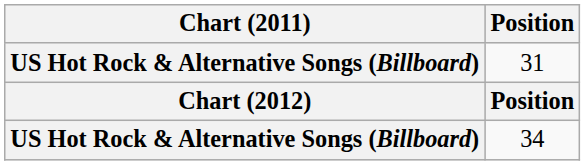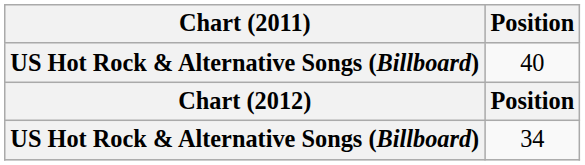(532, 62) 31 -> (532, 62) 40
